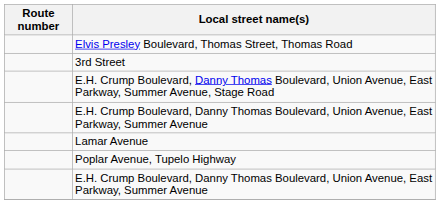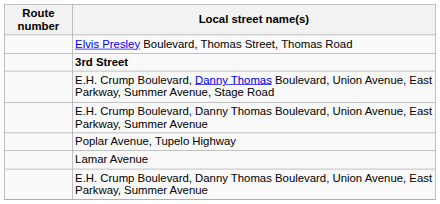(100, 62) normal -> (102, 62) bold
(112, 141) Lamar Avenue -> (156, 141) Poplar Avenue, Tupelo Highway
(156, 159) Poplar Avenue, Tupelo Highway -> (112, 159) Lamar Avenue
